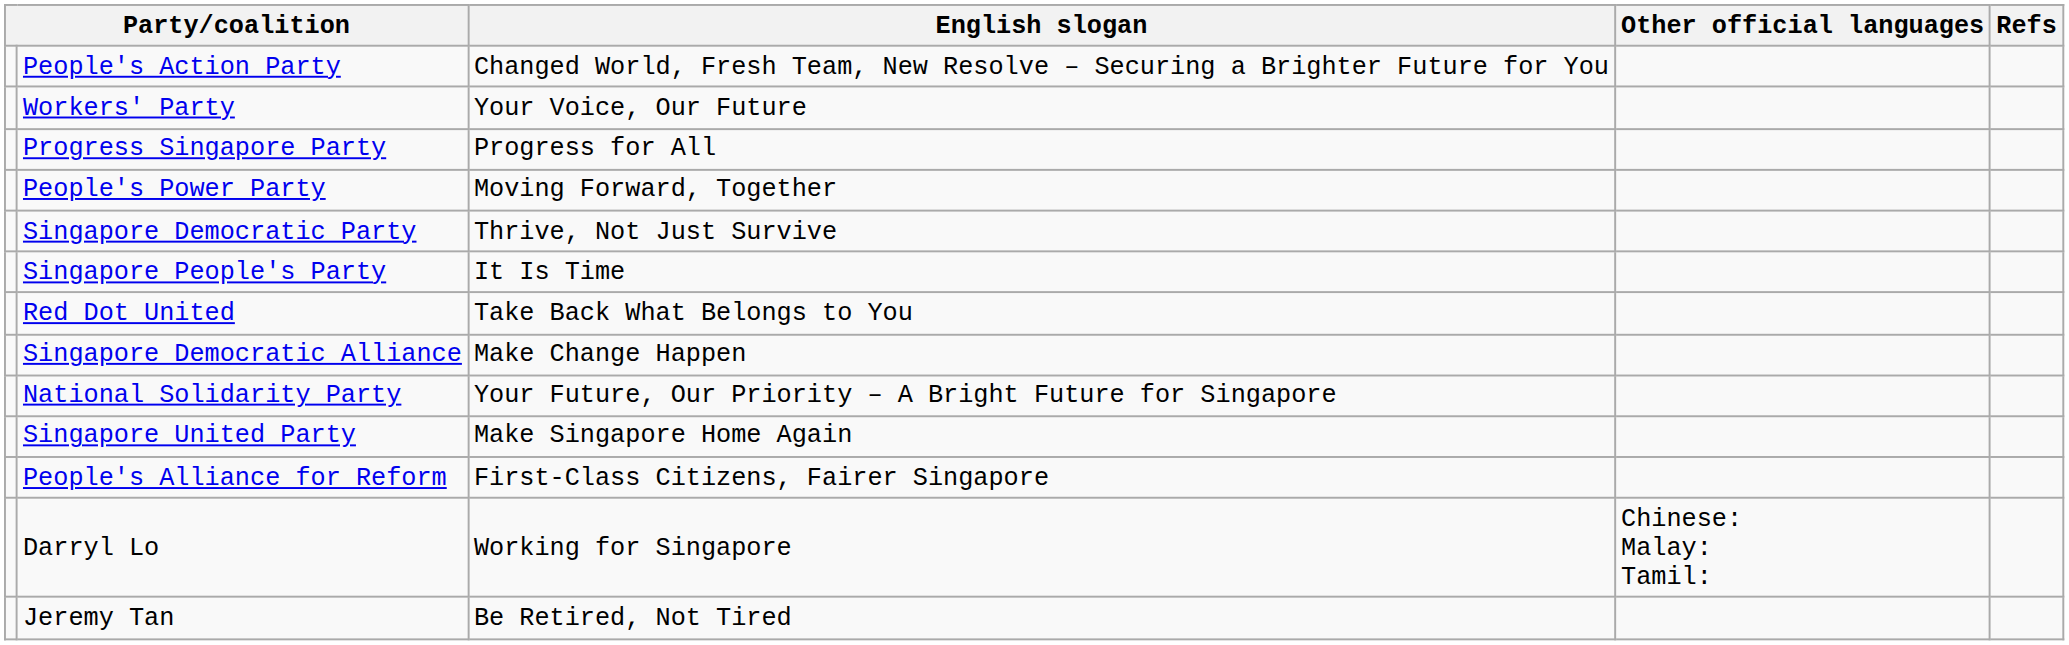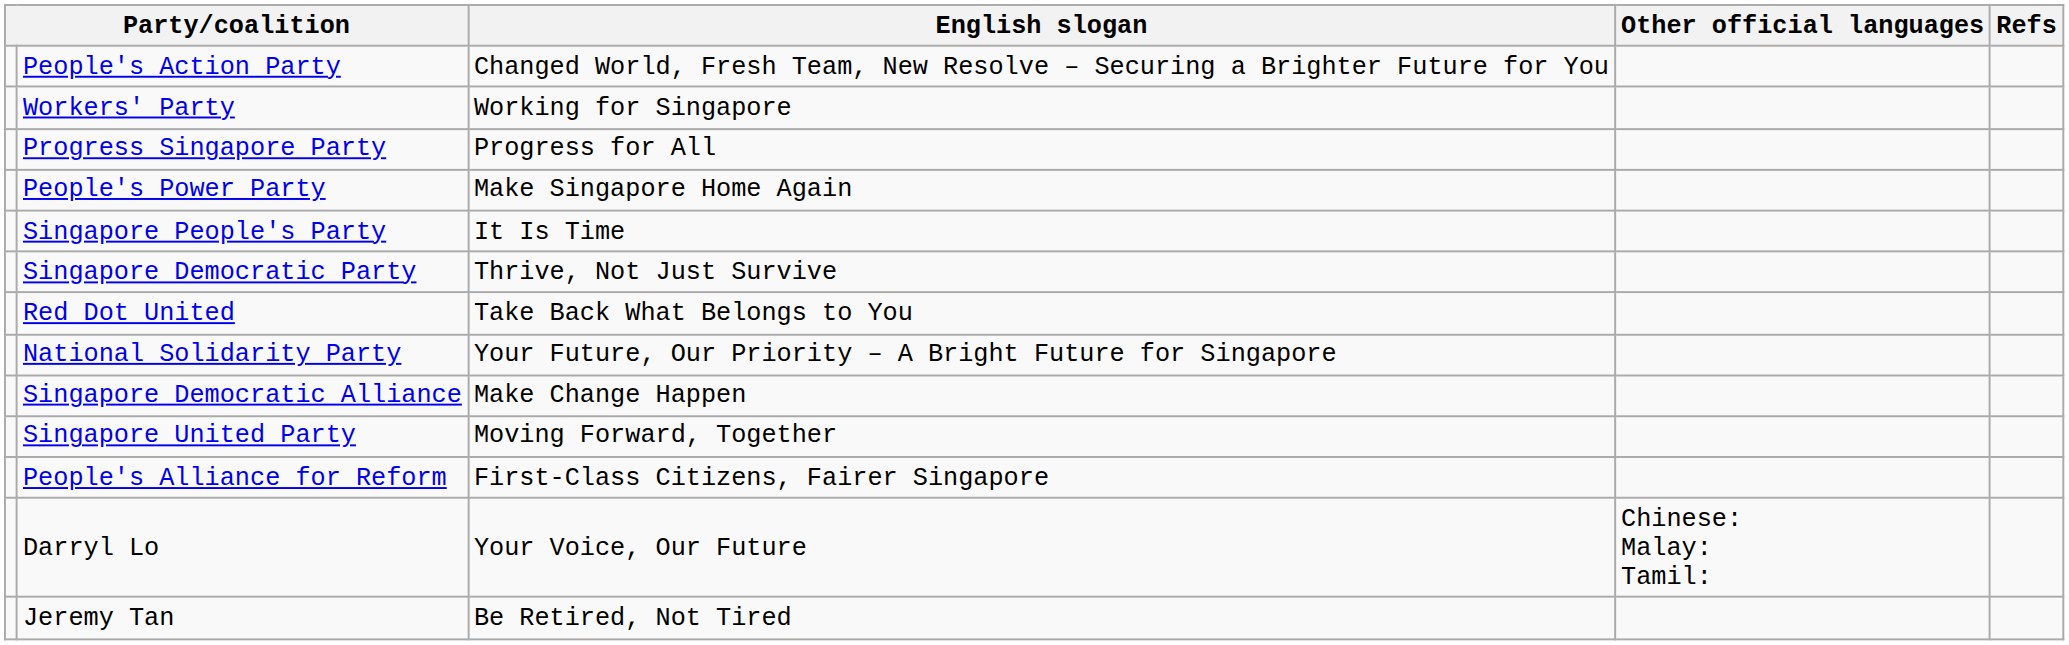(640, 108) Your Voice, Our Future -> (633, 108) Working for Singapore
(656, 190) Moving Forward, Together -> (663, 190) Make Singapore Home Again
rows swapped: (220, 231) <-> (205, 272)
rows swapped: (212, 395) <-> (242, 354)
(663, 437) Make Singapore Home Again -> (656, 437) Moving Forward, Together
(633, 548) Working for Singapore -> (640, 548) Your Voice, Our Future
